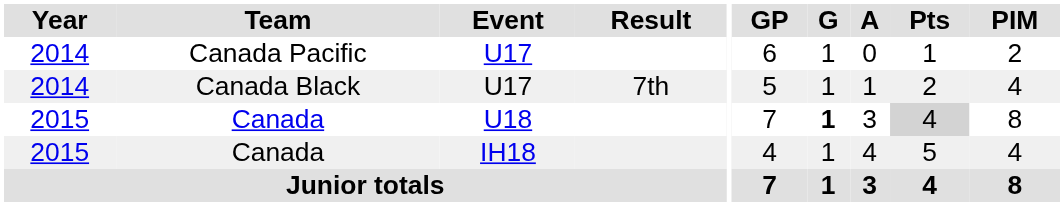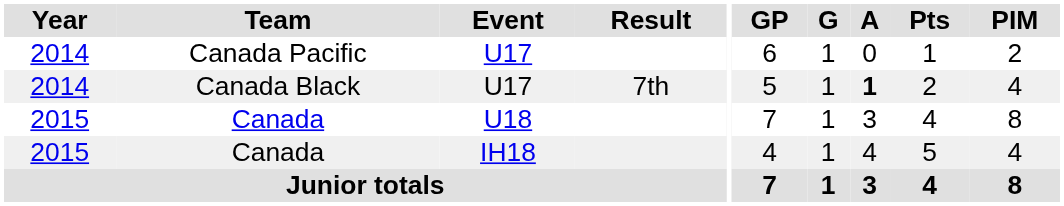(870, 86) normal -> (870, 86) bold
(828, 119) bold -> (828, 119) normal
(930, 119) lightgrey background -> (930, 119) no background
